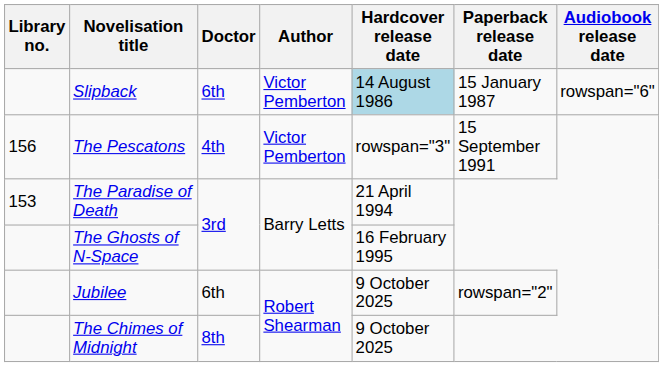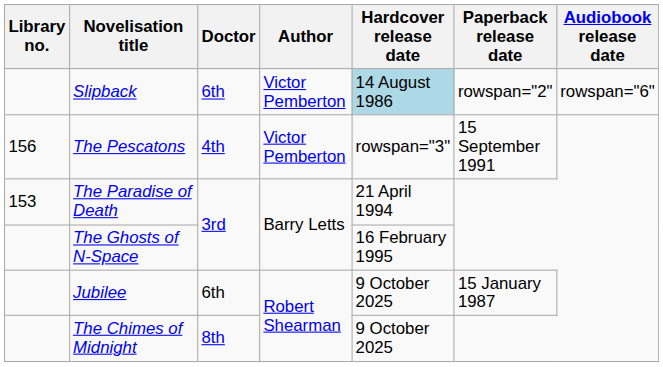(499, 91) 15 January 1987 -> (505, 91) rowspan="2"
(505, 292) rowspan="2" -> (499, 292) 15 January 1987
